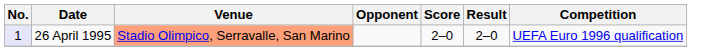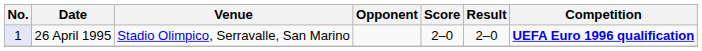(234, 35) lightsalmon background -> (234, 35) no background
(598, 35) normal -> (603, 35) bold
